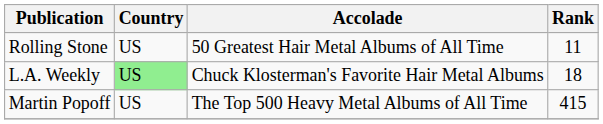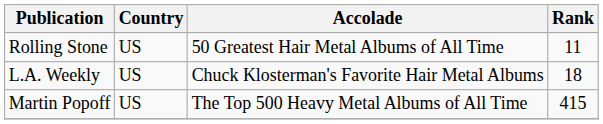(130, 75) lightgreen background -> (130, 75) no background
